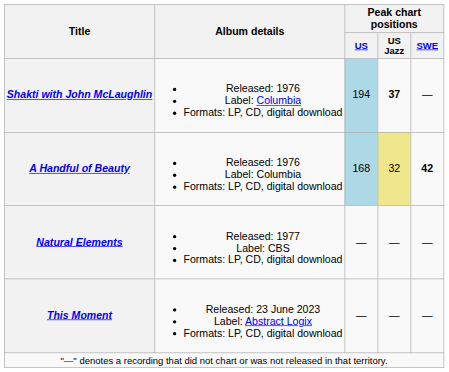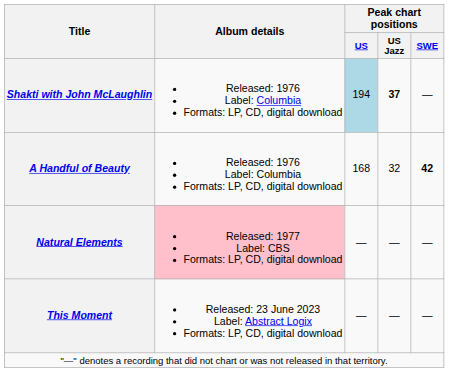(361, 168) lightblue background -> (361, 168) no background
(394, 168) khaki background -> (394, 168) no background
(250, 248) no background -> (250, 248) pink background
